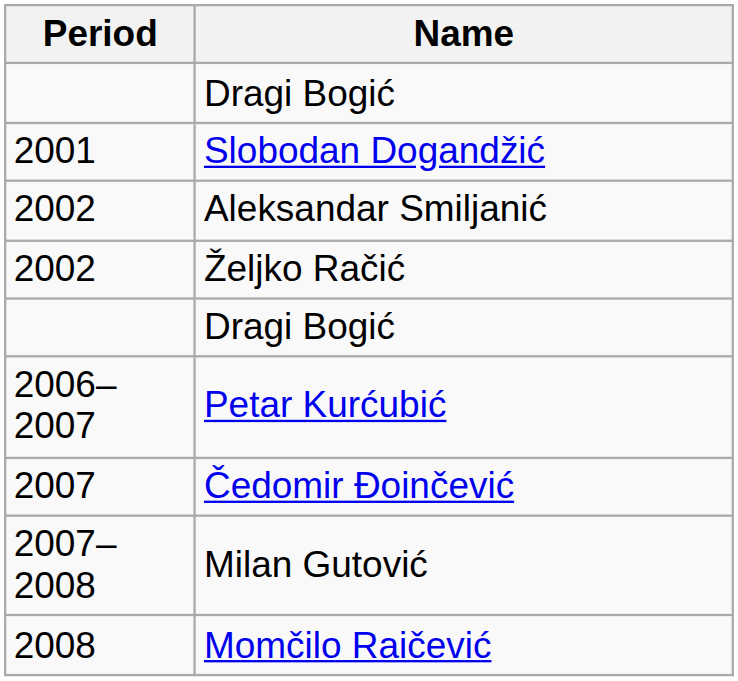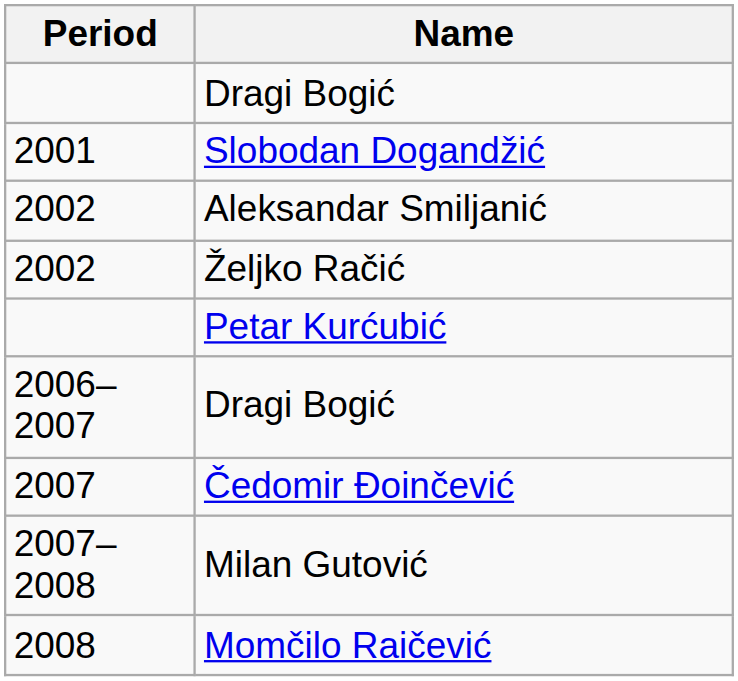(299, 326) Dragi Bogić -> (325, 326) Petar Kurćubić
(325, 406) Petar Kurćubić -> (299, 406) Dragi Bogić
